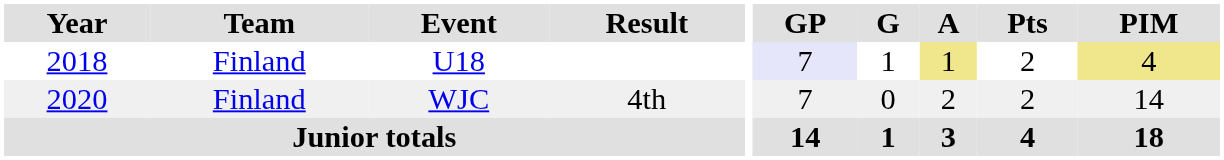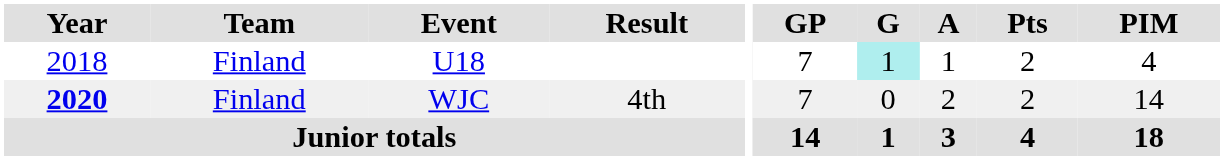(805, 60) lavender background -> (805, 60) no background
(888, 60) no background -> (888, 60) paleturquoise background
(948, 60) khaki background -> (948, 60) no background
(1149, 60) khaki background -> (1149, 60) no background
(77, 98) normal -> (77, 98) bold
